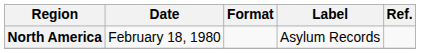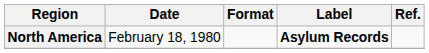(330, 37) normal -> (334, 37) bold
